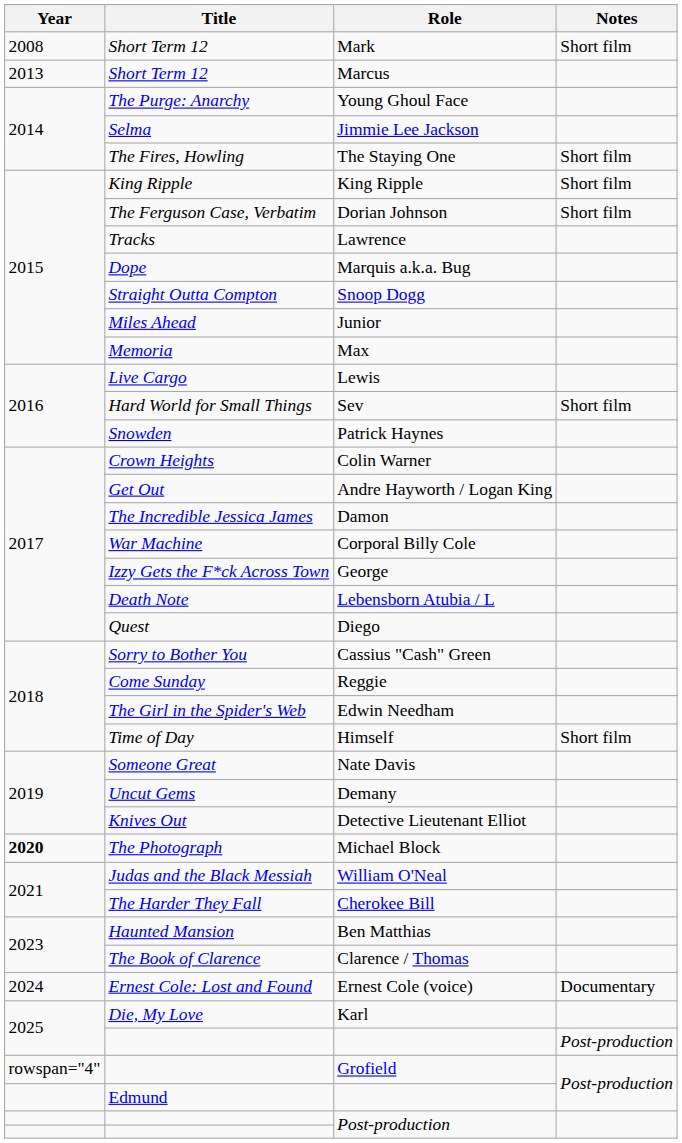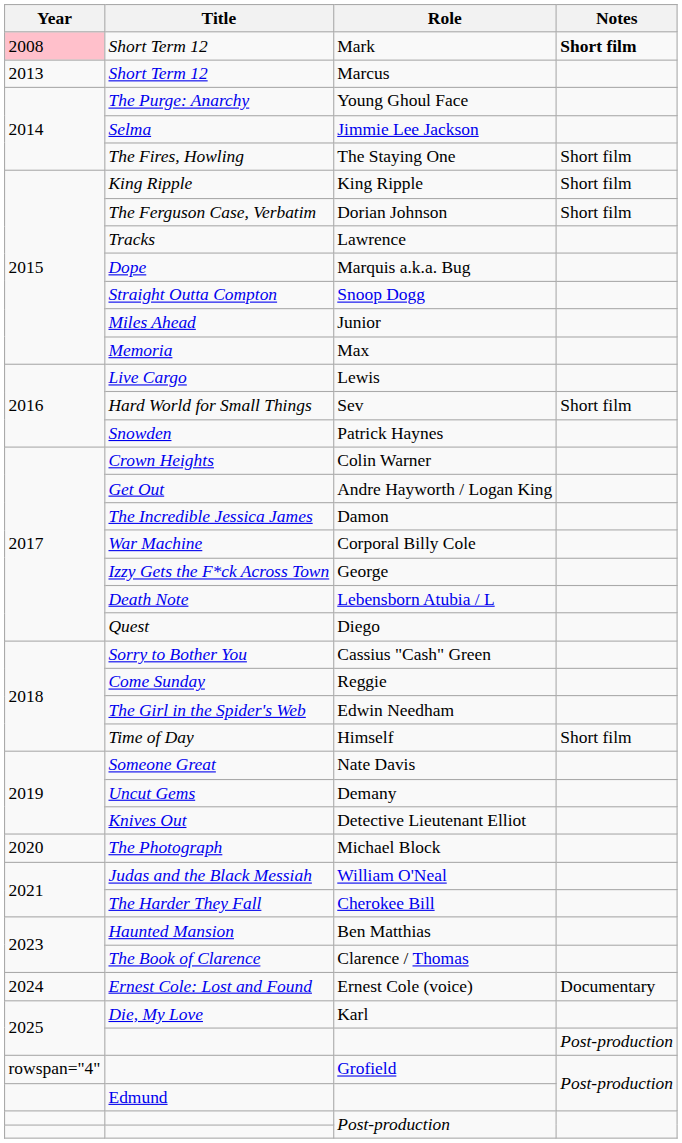(26, 45) no background -> (26, 45) pink background
(596, 45) normal -> (598, 45) bold
(26, 848) bold -> (26, 848) normal
